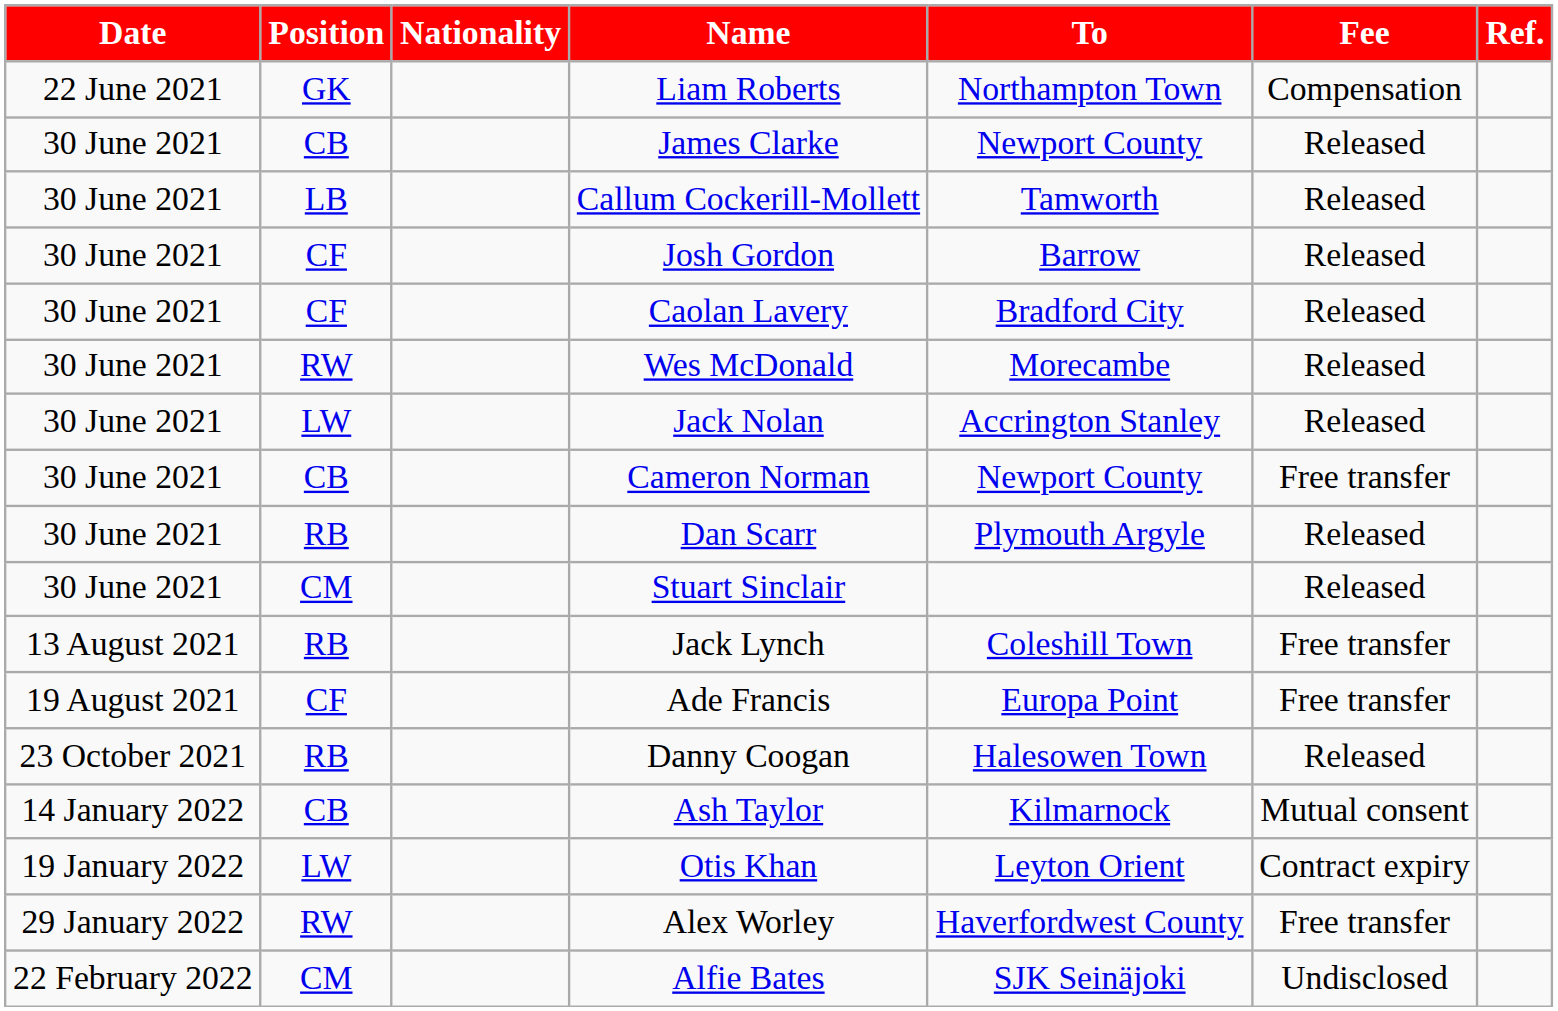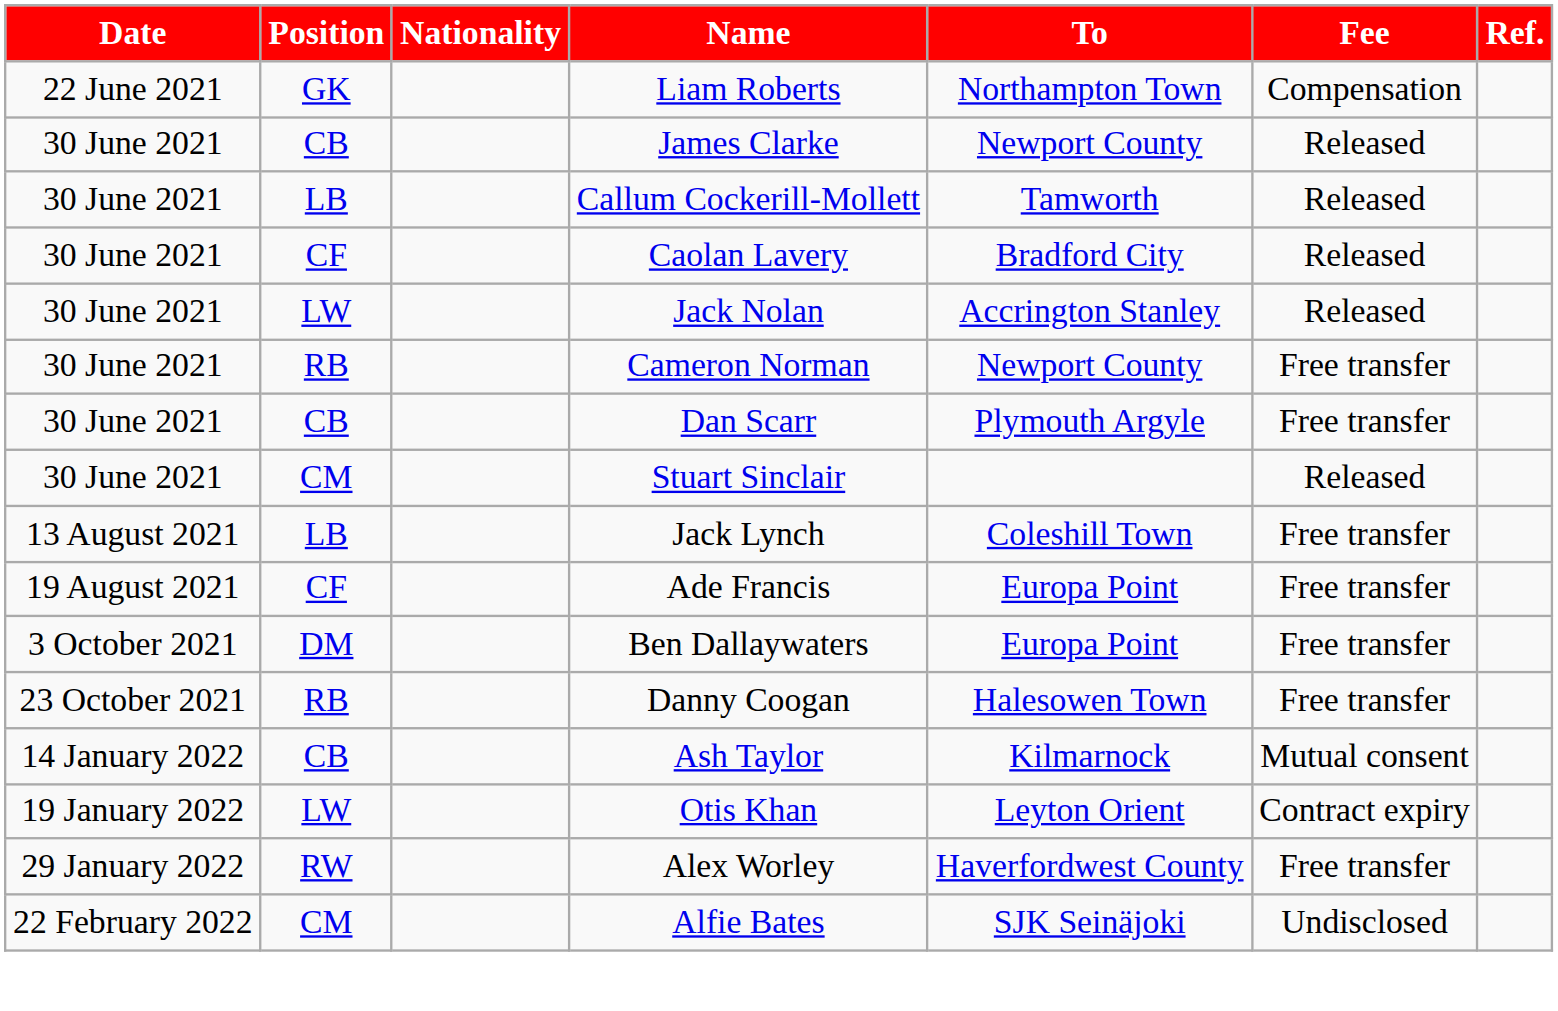- row: (748, 254)
- row: (748, 366)
(326, 477) CB -> (326, 366) RB
(326, 532) RB -> (326, 421) CB
(1365, 532) Released -> (1365, 421) Free transfer
(326, 644) RB -> (326, 532) LB
+ row: (748, 644)
(1365, 755) Released -> (1365, 699) Free transfer
